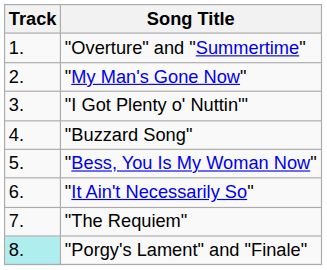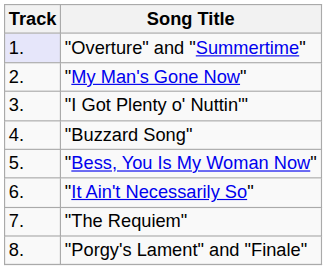(16, 47) no background -> (16, 47) lavender background
(16, 250) paleturquoise background -> (16, 250) no background
